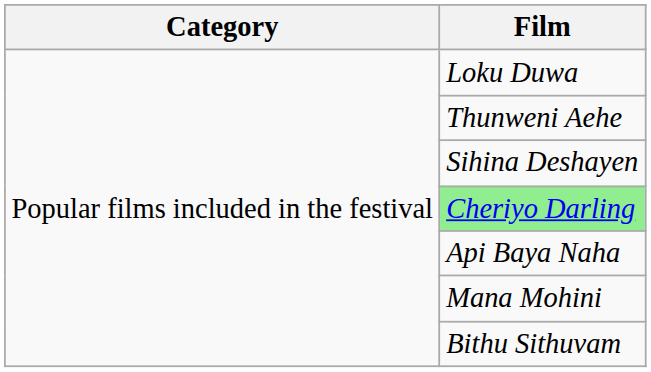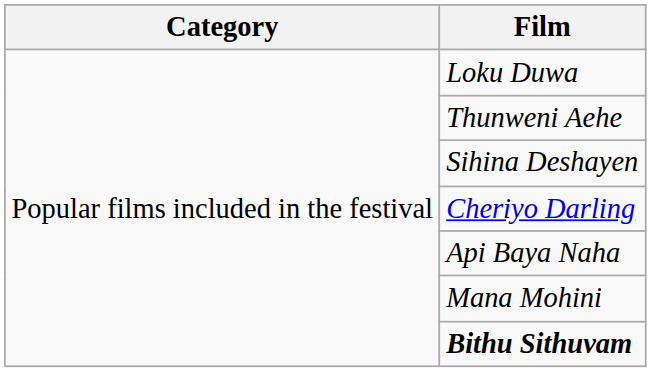(541, 207) lightgreen background -> (541, 207) no background
(534, 343) normal -> (539, 343) bold
